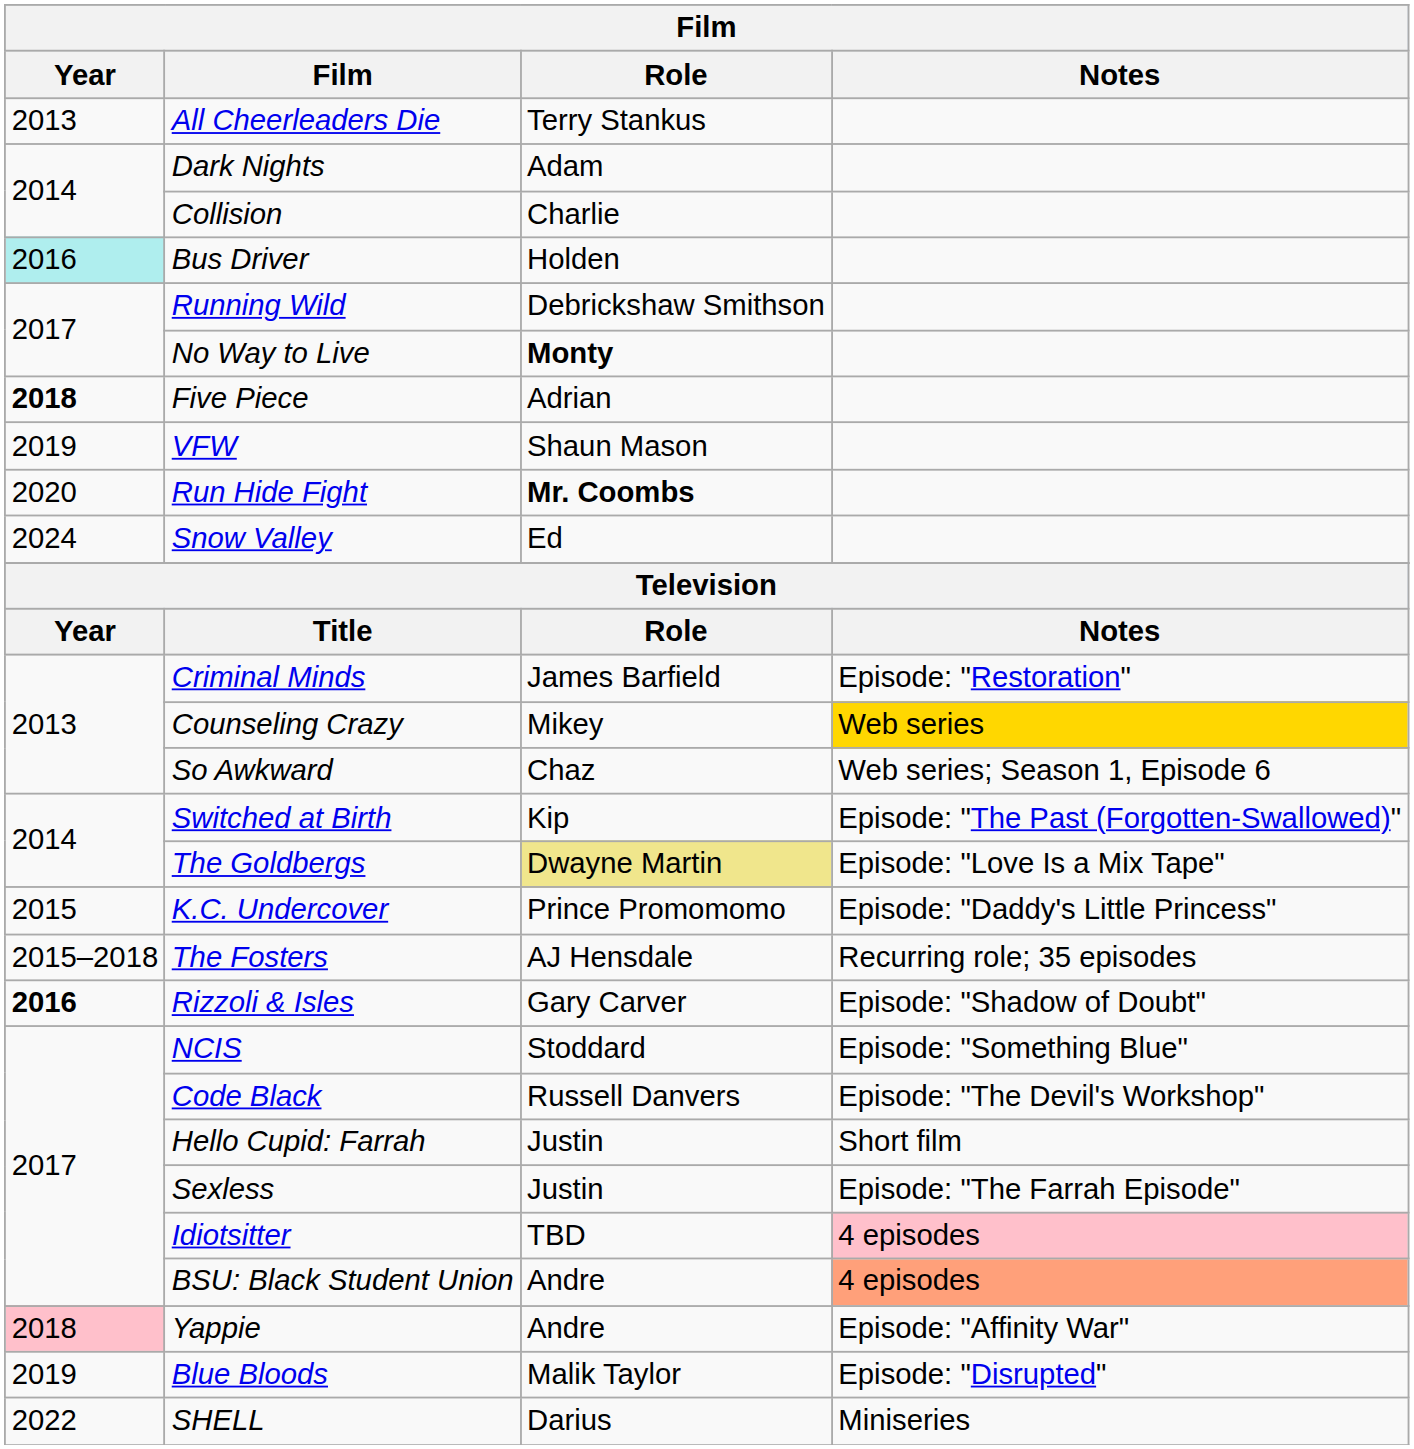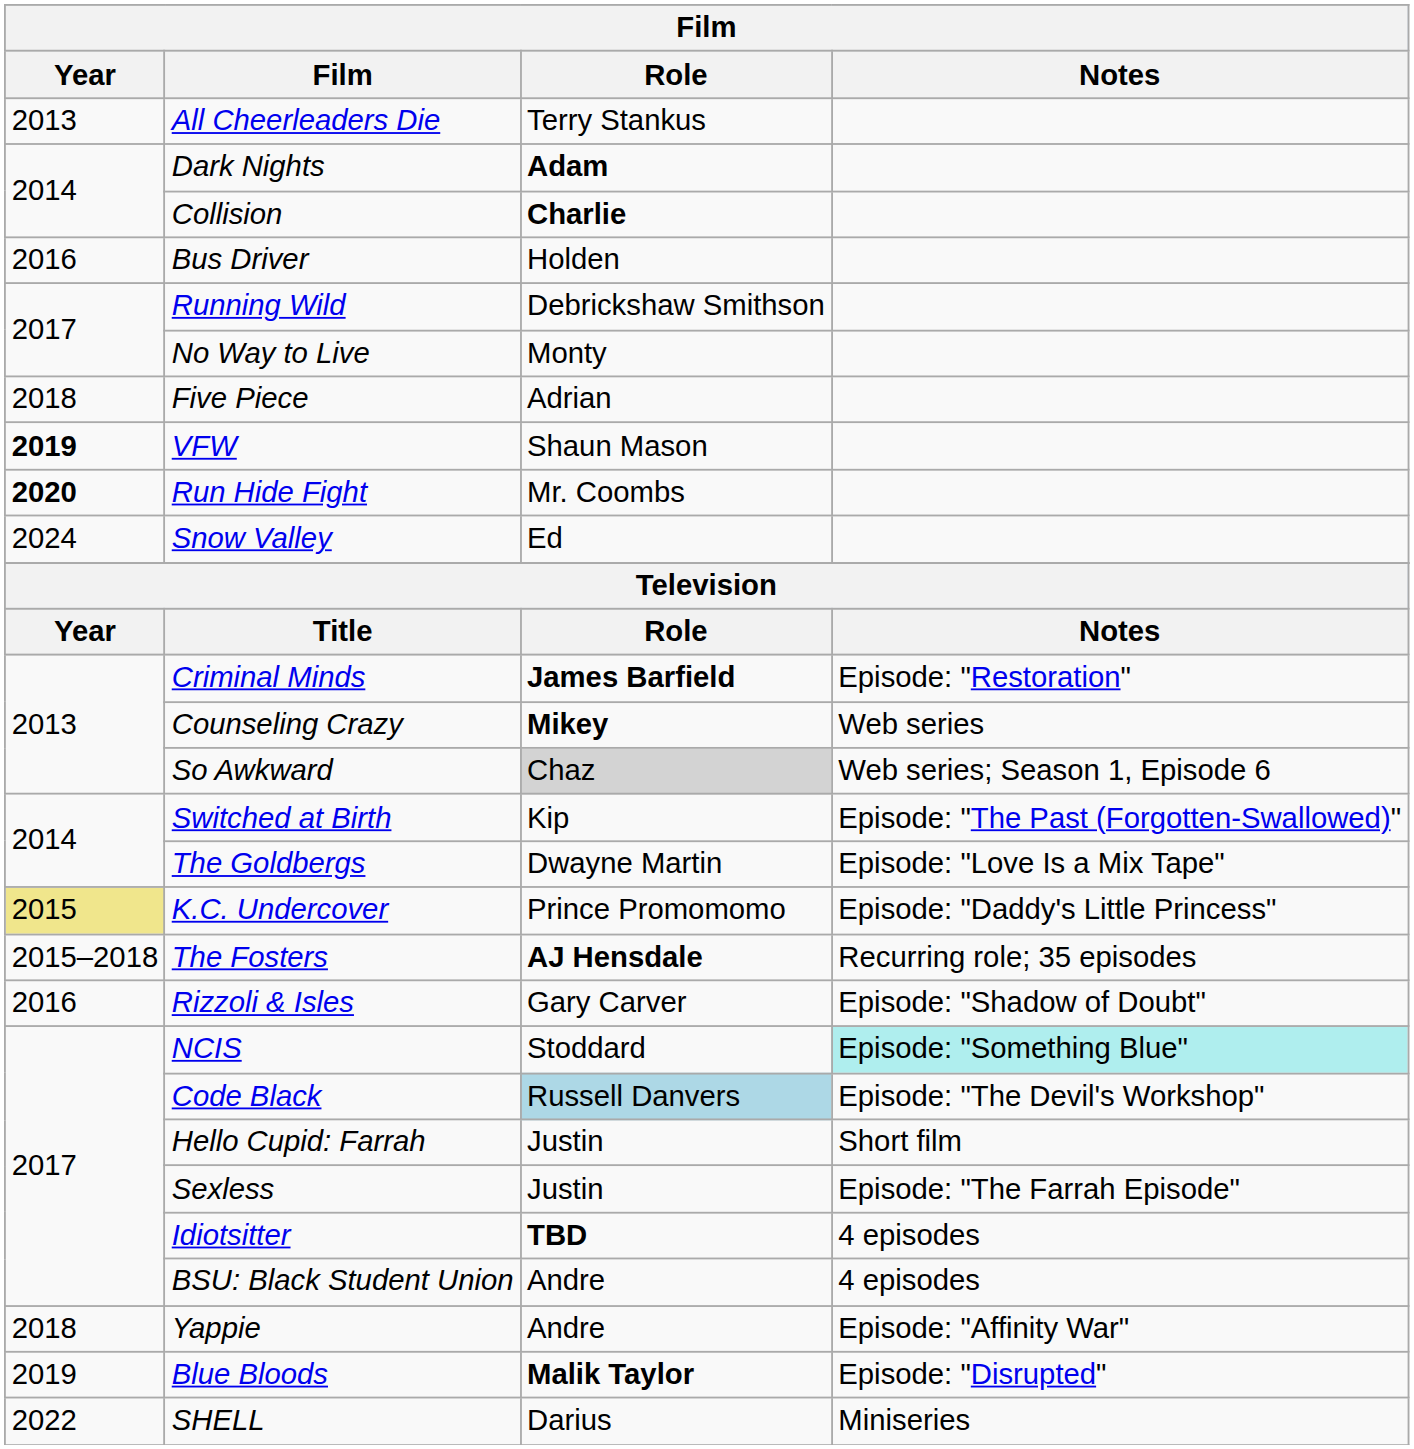(565, 167) normal -> (568, 167) bold
(573, 213) normal -> (577, 213) bold
(44, 259) paleturquoise background -> (44, 259) no background
(570, 352) bold -> (567, 352) normal
(44, 399) bold -> (44, 399) normal
(44, 445) normal -> (44, 445) bold
(44, 492) normal -> (44, 492) bold
(611, 492) bold -> (606, 492) normal
(624, 677) normal -> (631, 677) bold
(565, 724) normal -> (568, 724) bold
(911, 724) gold background -> (911, 724) no background
(561, 770) no background -> (561, 770) lightgrey background
(625, 863) khaki background -> (625, 863) no background
(44, 910) no background -> (44, 910) khaki background
(610, 956) normal -> (615, 956) bold
(44, 1002) bold -> (44, 1002) normal
(1013, 1049) no background -> (1013, 1049) paleturquoise background
(634, 1095) no background -> (634, 1095) lightblue background
(556, 1235) normal -> (557, 1235) bold
(909, 1235) pink background -> (909, 1235) no background
(909, 1281) lightsalmon background -> (909, 1281) no background
(44, 1327) pink background -> (44, 1327) no background
(604, 1374) normal -> (611, 1374) bold
